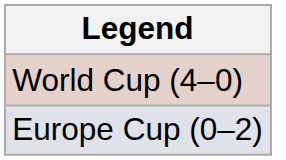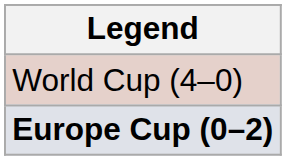(138, 129) normal -> (143, 129) bold
